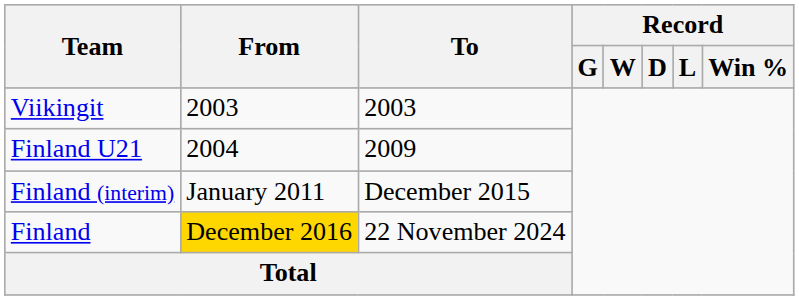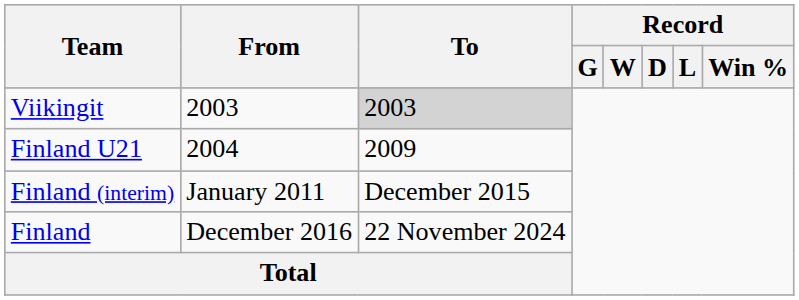(390, 107) no background -> (390, 107) lightgrey background
(269, 231) gold background -> (269, 231) no background
